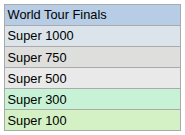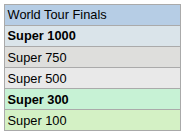(41, 36) normal -> (42, 36) bold
(37, 99) normal -> (38, 99) bold
